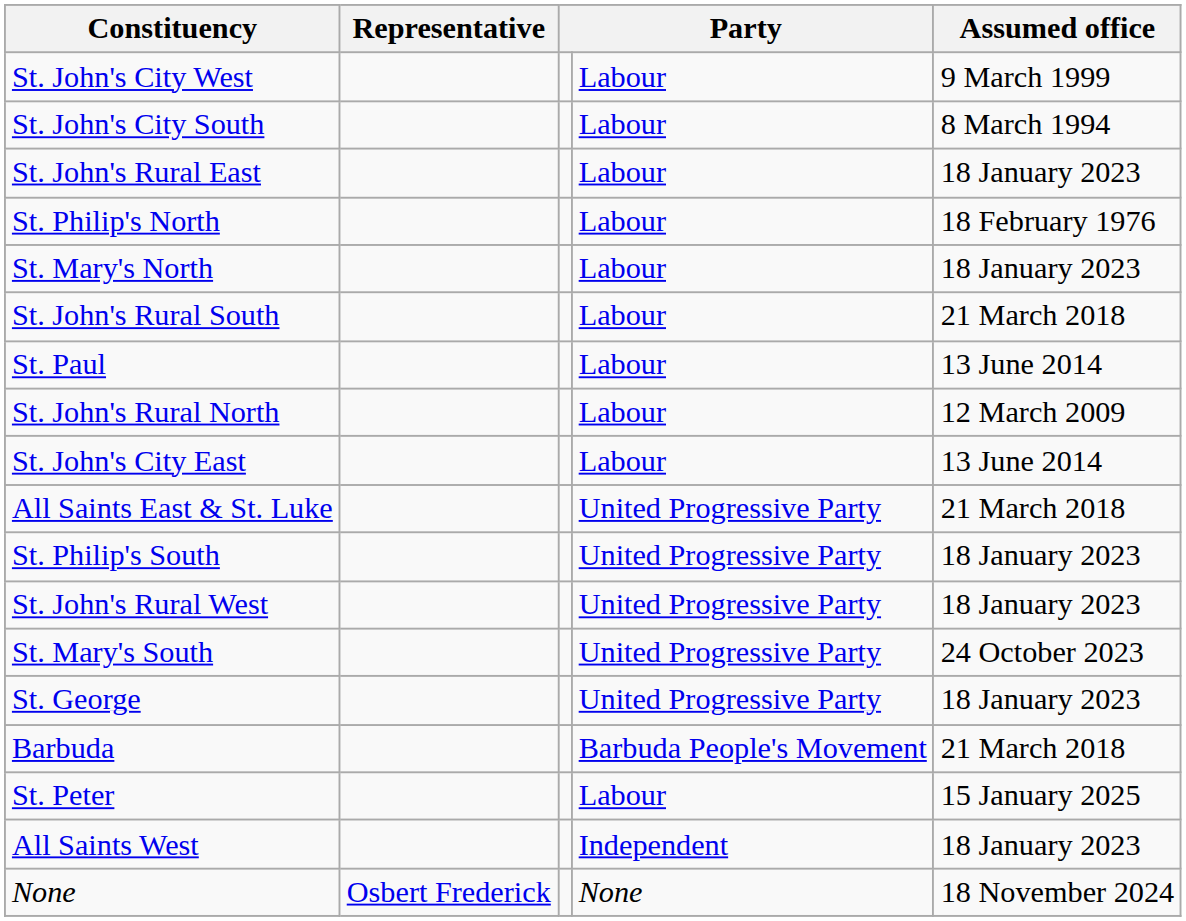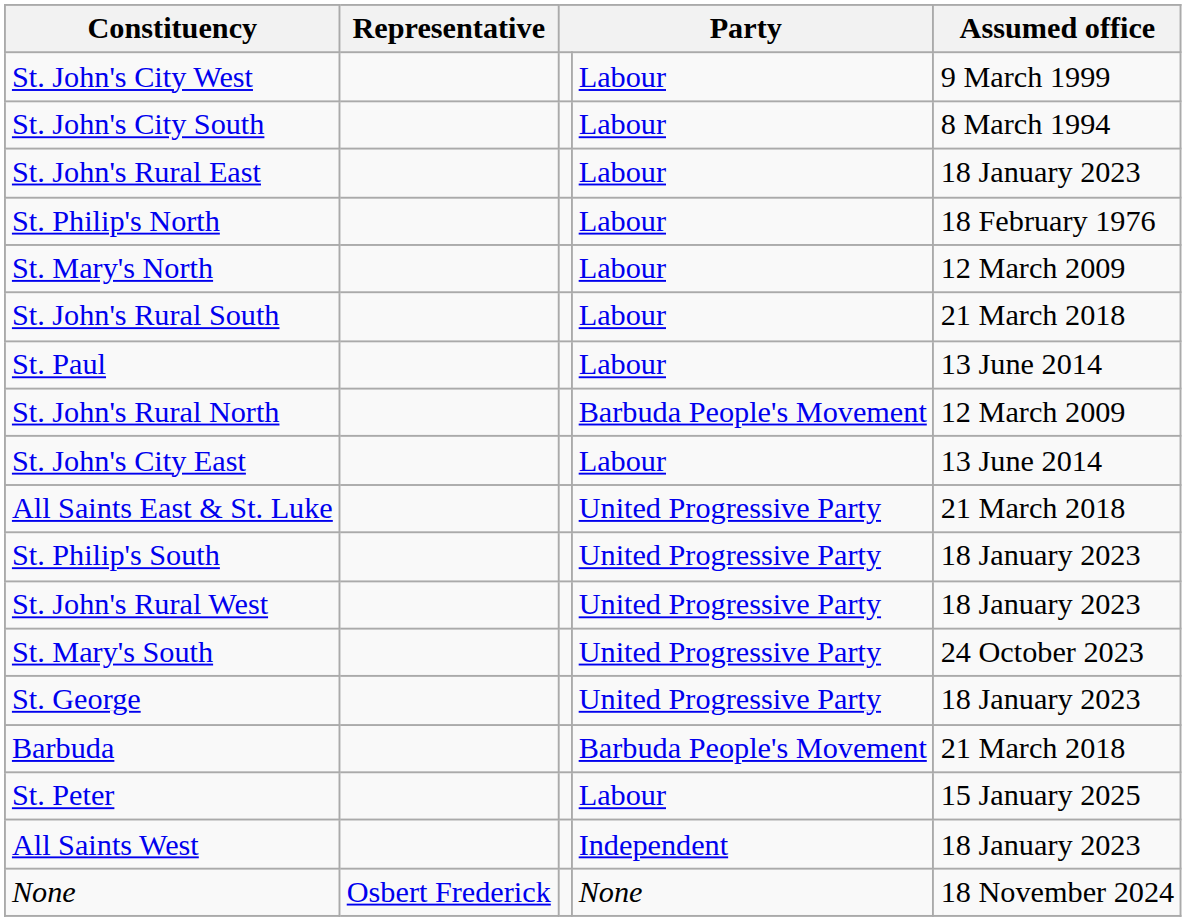(1041, 268) 18 January 2023 -> (1033, 268) 12 March 2009
(622, 412) Labour -> (753, 412) Barbuda People's Movement
